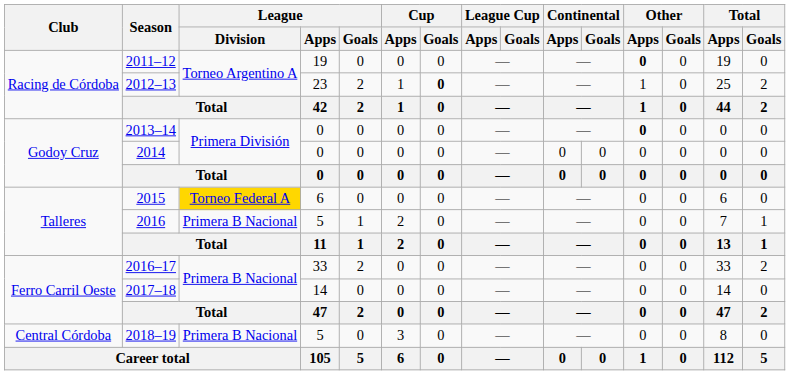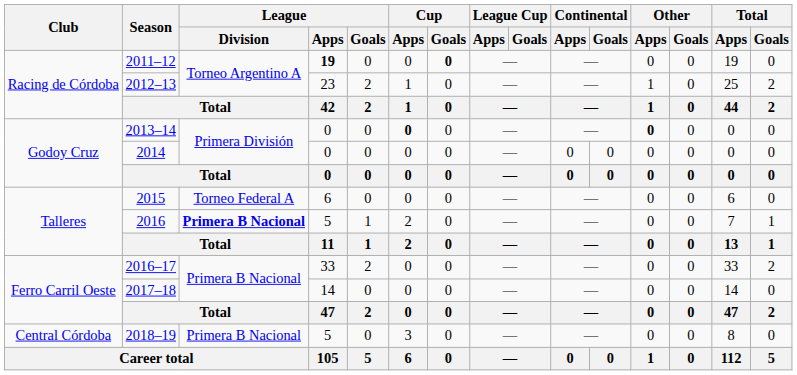(320, 61) normal -> (328, 61) bold
(441, 61) normal -> (448, 61) bold
(643, 61) bold -> (651, 61) normal
(441, 84) bold -> (448, 84) normal
(400, 130) normal -> (408, 130) bold
(240, 198) gold background -> (244, 198) no background
(240, 221) normal -> (244, 221) bold
